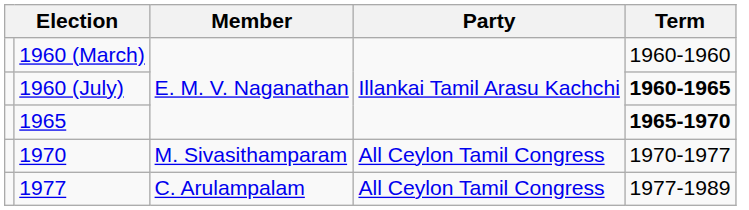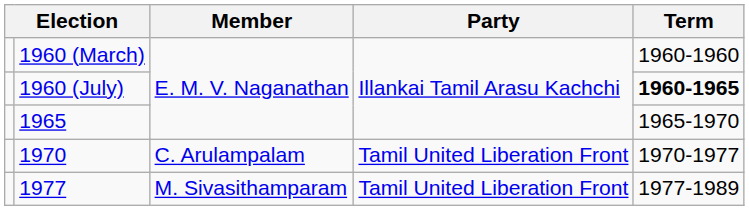(680, 121) bold -> (689, 121) normal
(251, 155) M. Sivasithamparam -> (230, 155) C. Arulampalam
(482, 155) All Ceylon Tamil Congress -> (493, 155) Tamil United Liberation Front
(230, 188) C. Arulampalam -> (251, 188) M. Sivasithamparam
(482, 188) All Ceylon Tamil Congress -> (493, 188) Tamil United Liberation Front
